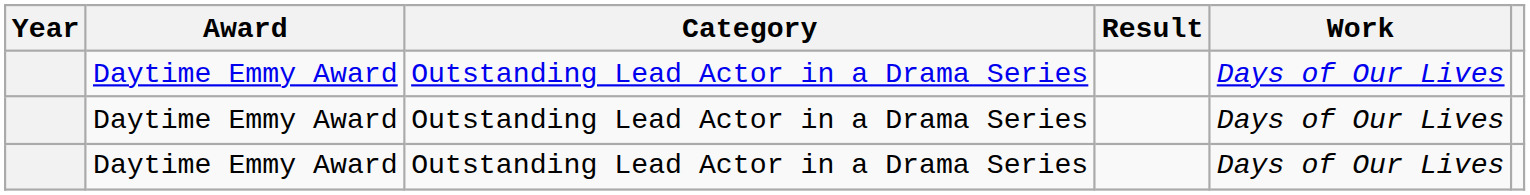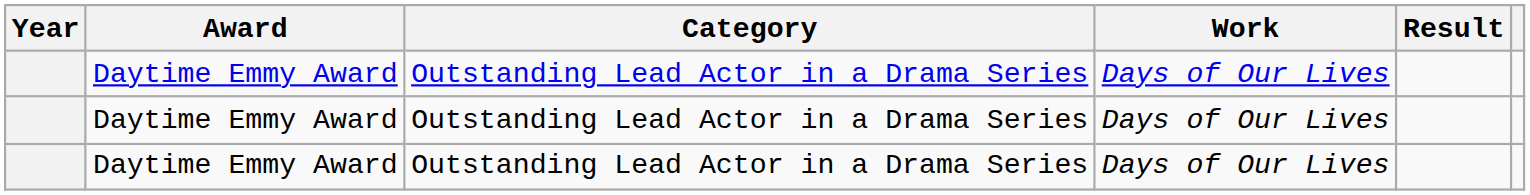columns swapped: (1361, 28) <-> (1153, 28)
